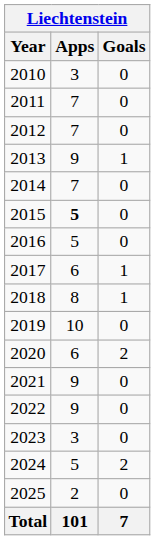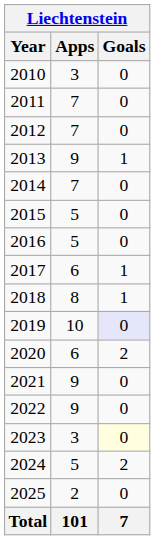(75, 213) bold -> (75, 213) normal
(124, 325) no background -> (124, 325) lavender background
(124, 437) no background -> (124, 437) lightyellow background
